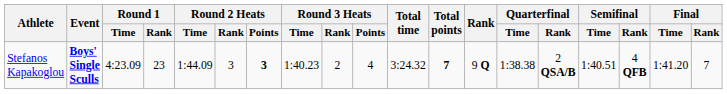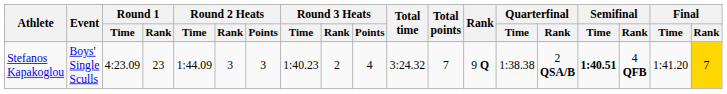(85, 65) bold -> (84, 65) normal
(264, 65) bold -> (263, 65) normal
(446, 65) bold -> (446, 65) normal
(599, 65) normal -> (598, 65) bold
(706, 65) no background -> (706, 65) gold background
